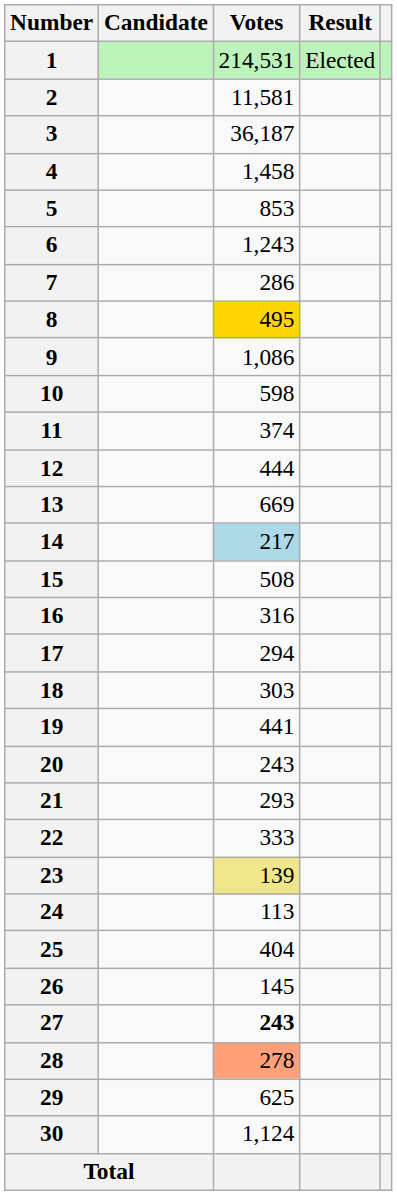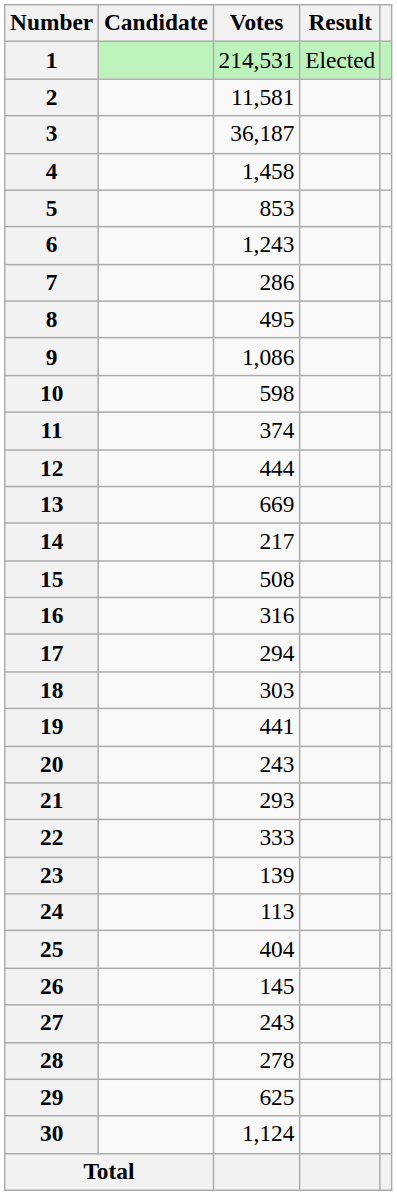(277, 319) gold background -> (277, 319) no background
(277, 541) lightblue background -> (277, 541) no background
(277, 875) khaki background -> (277, 875) no background
(277, 1023) bold -> (277, 1023) normal
(277, 1060) lightsalmon background -> (277, 1060) no background
